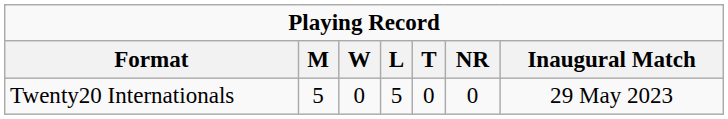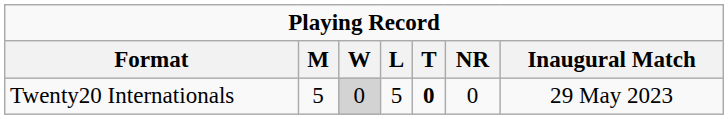(359, 95) no background -> (359, 95) lightgrey background
(429, 95) normal -> (429, 95) bold
